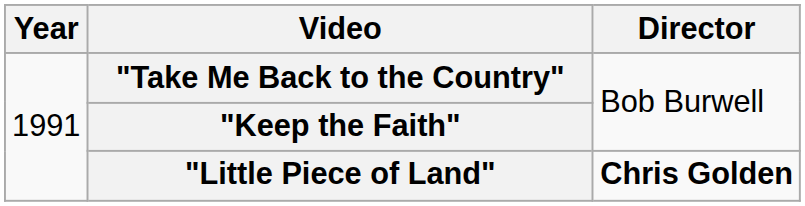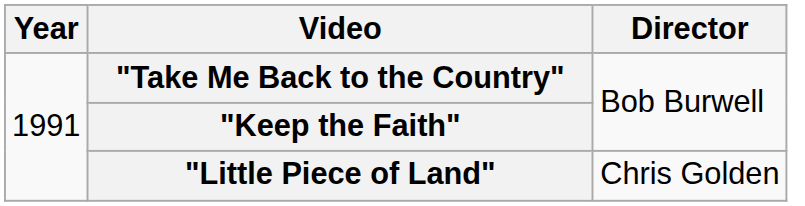(697, 175) bold -> (690, 175) normal
